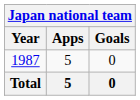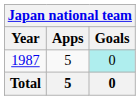(112, 60) no background -> (112, 60) paleturquoise background
